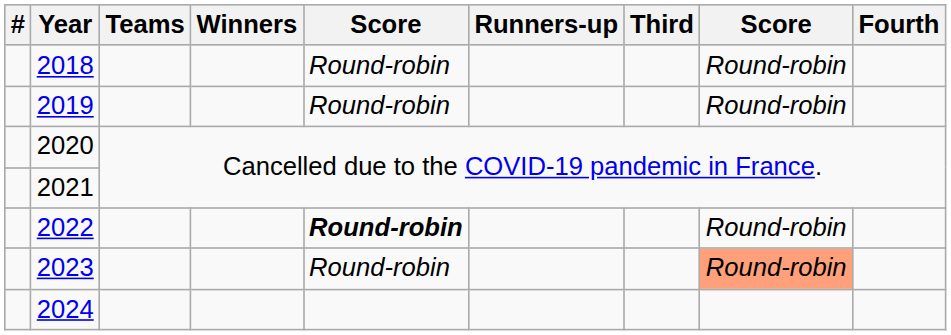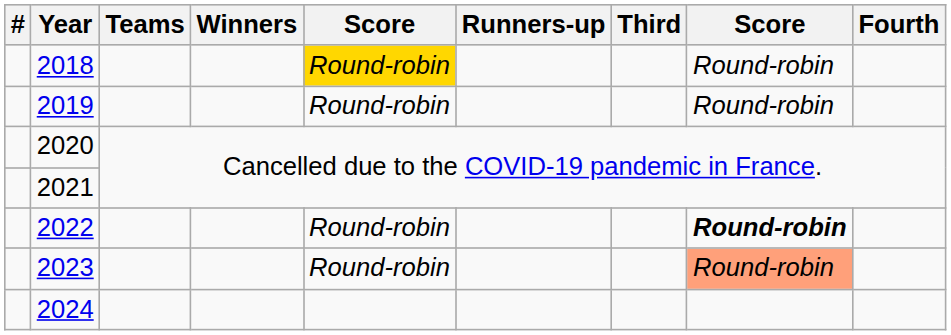(380, 65) no background -> (380, 65) gold background
(386, 227) bold -> (380, 227) normal
(776, 227) normal -> (770, 227) bold
